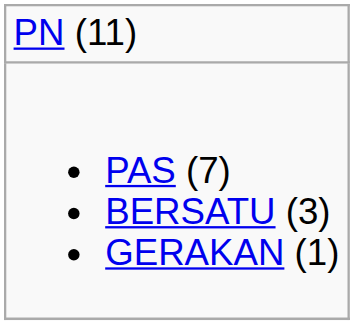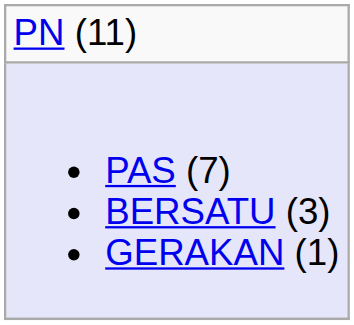(176, 211) no background -> (176, 211) lavender background
